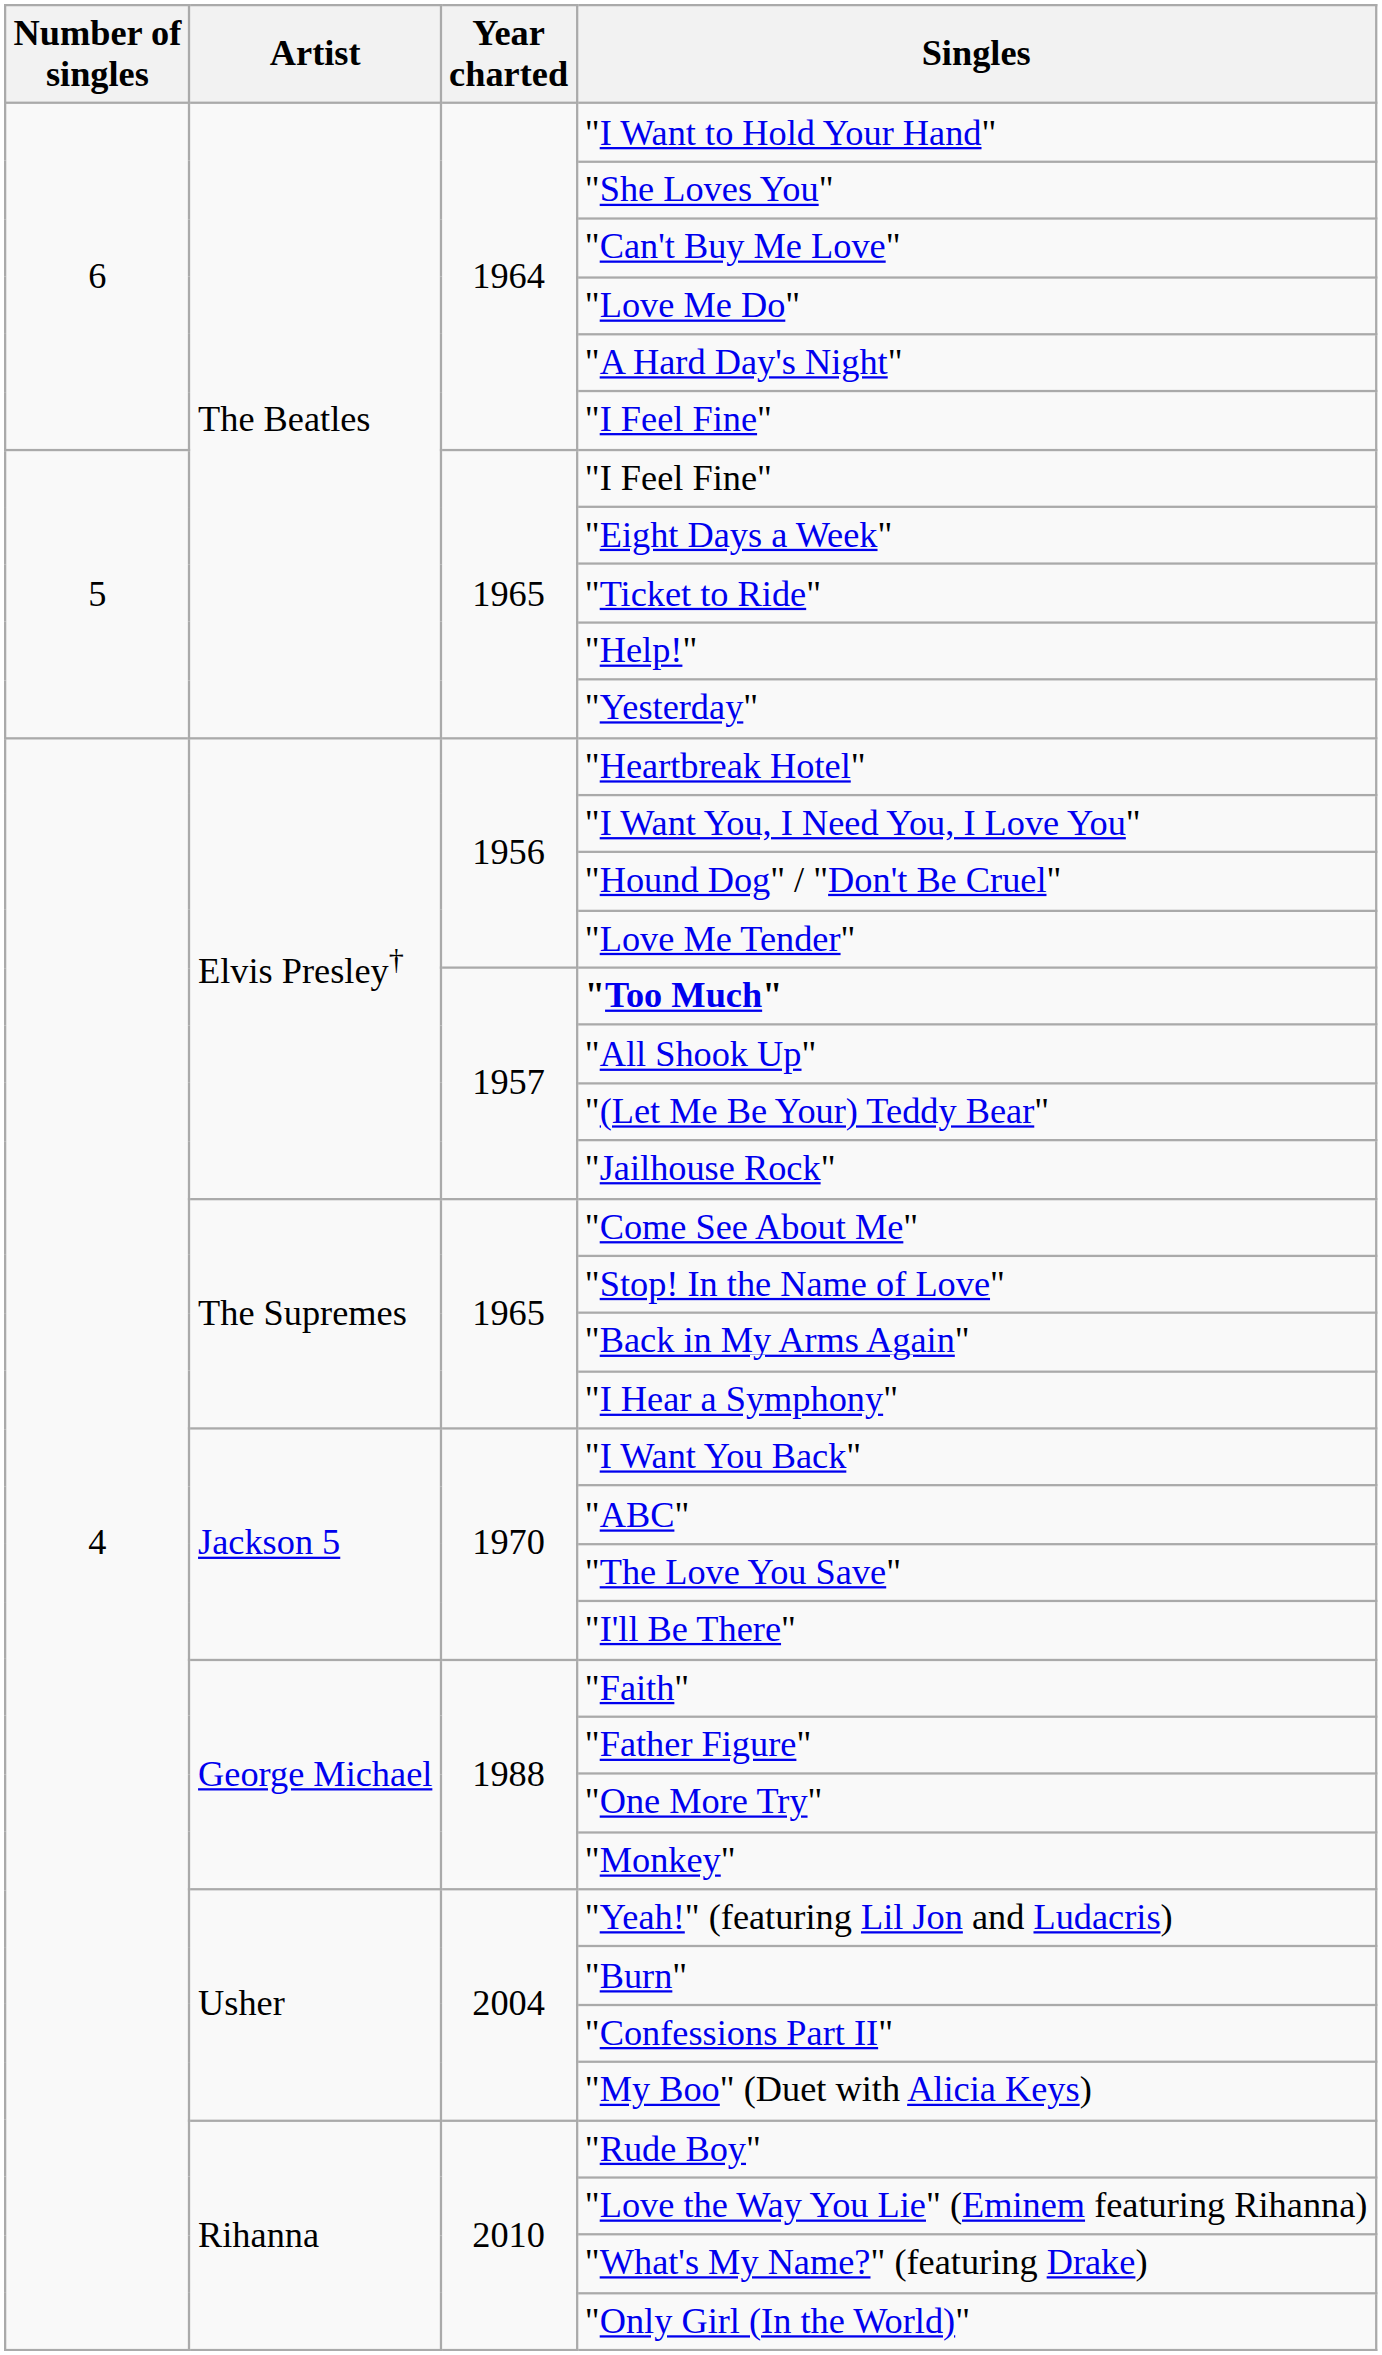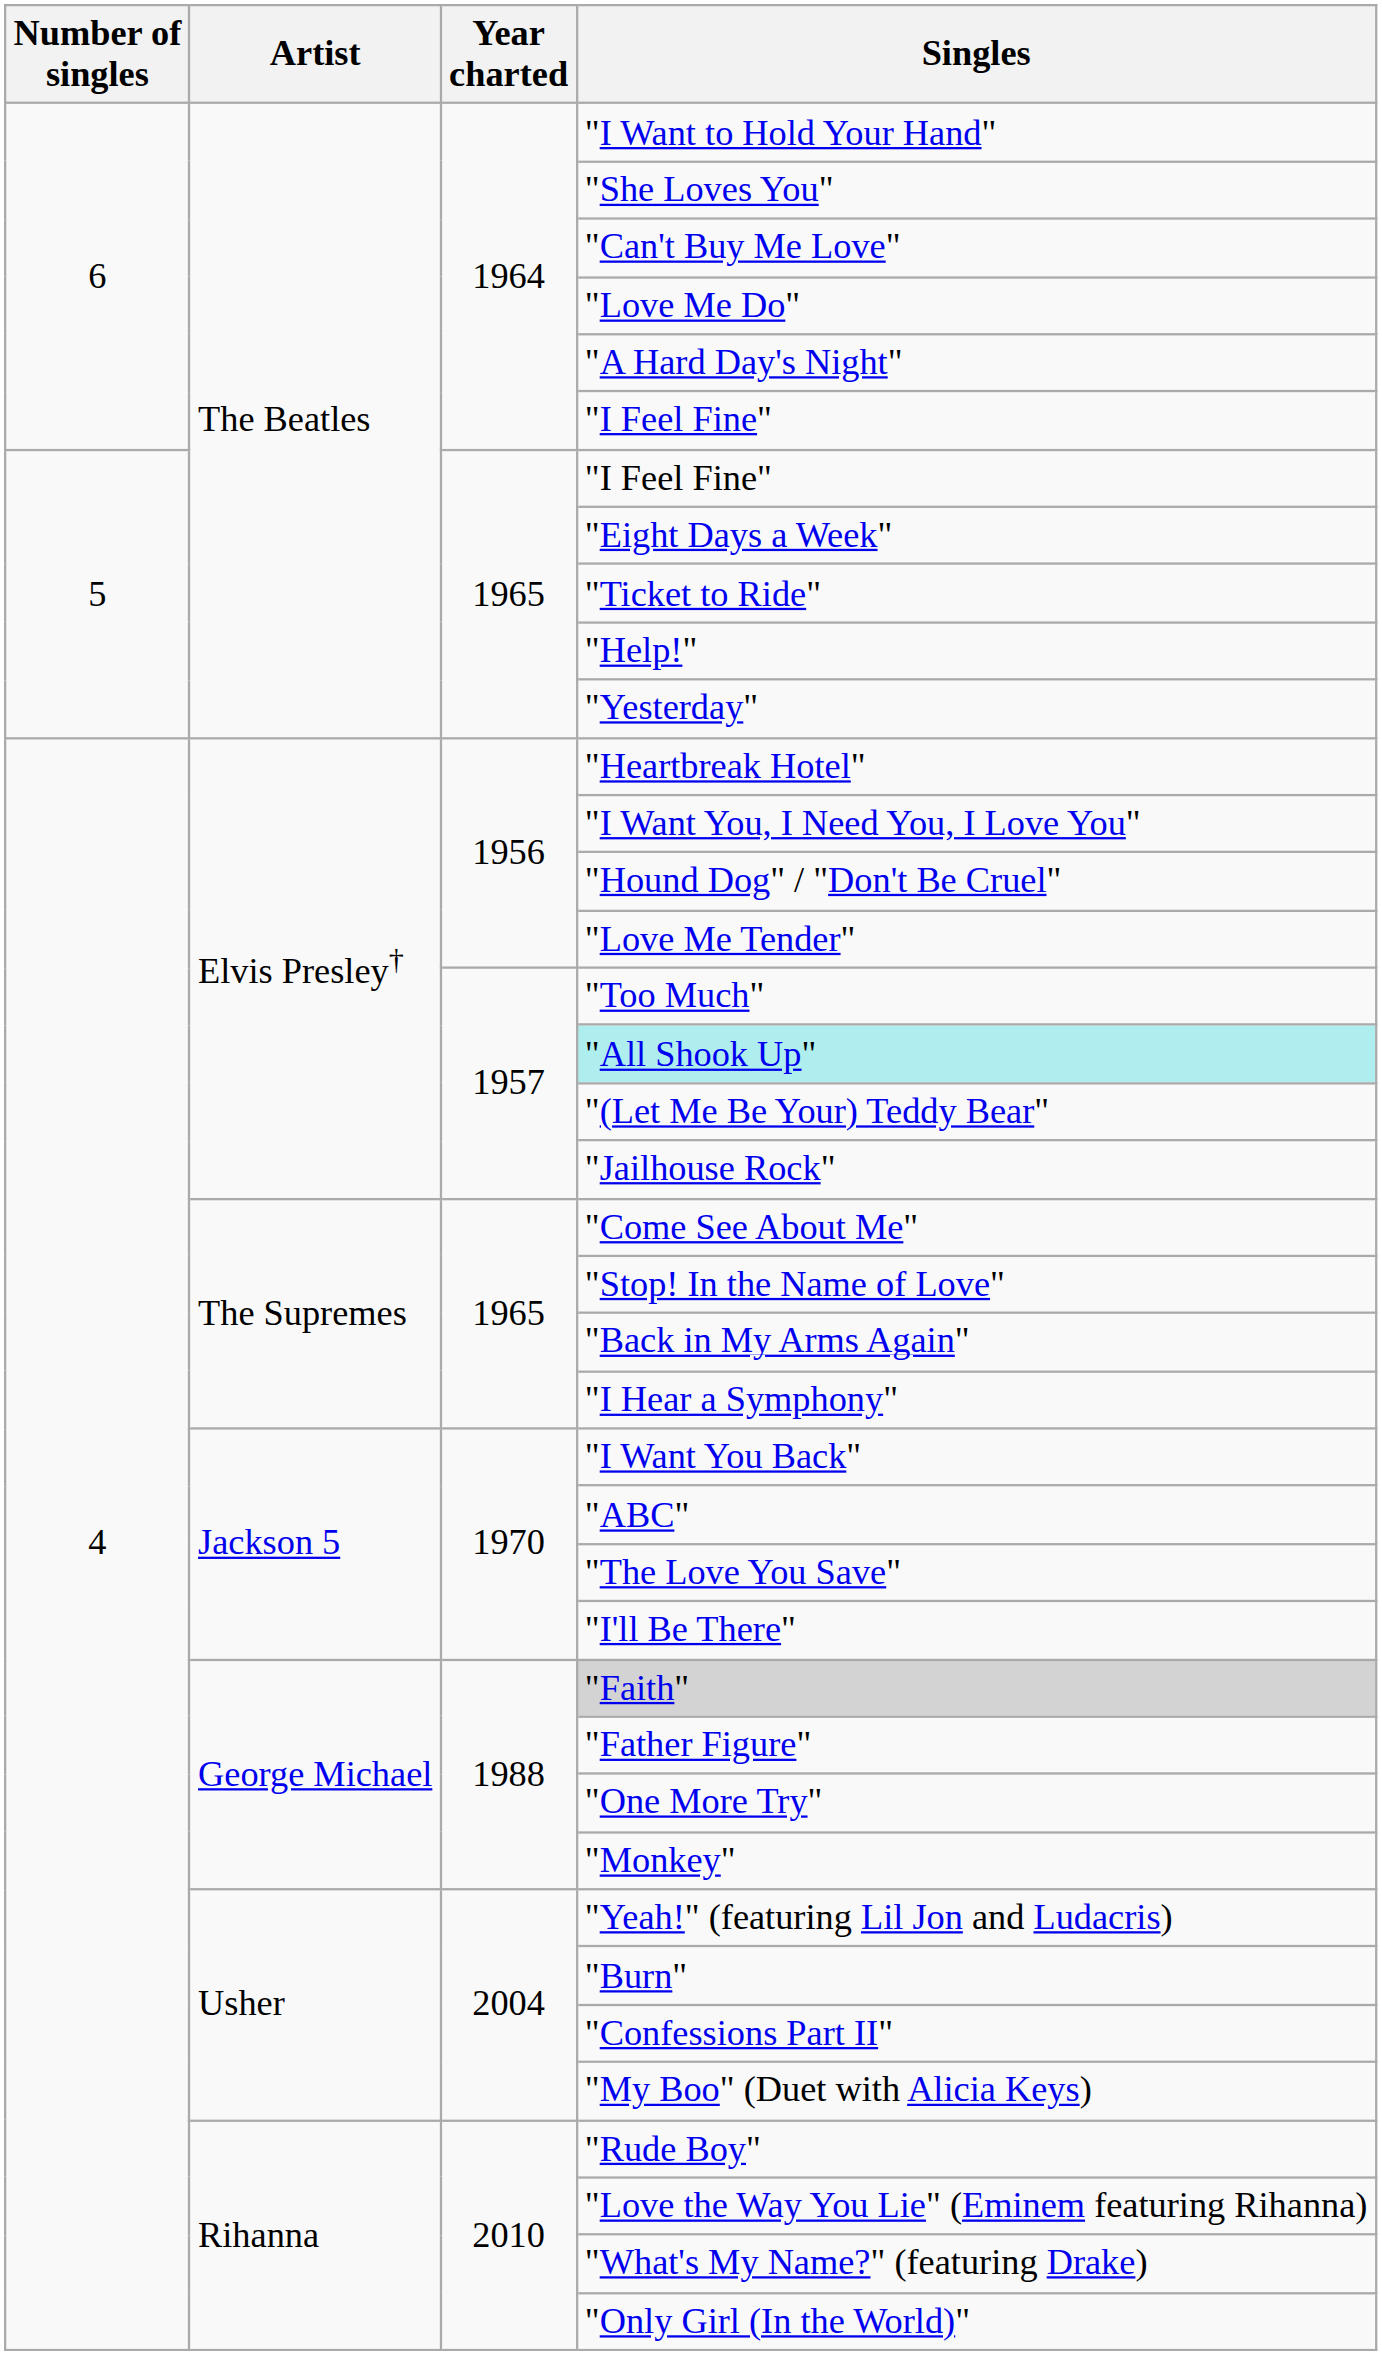(684, 995) bold -> (675, 995) normal
(701, 1053) no background -> (701, 1053) paleturquoise background
(637, 1686) no background -> (637, 1686) lightgrey background
